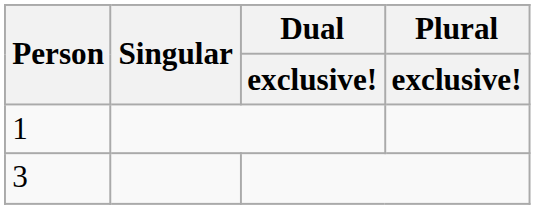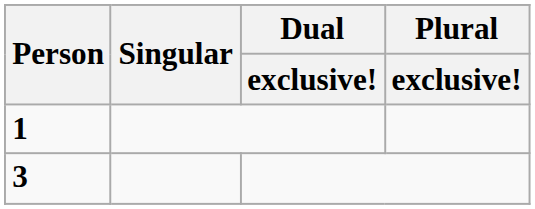(20, 128) normal -> (20, 128) bold
(20, 177) normal -> (20, 177) bold
